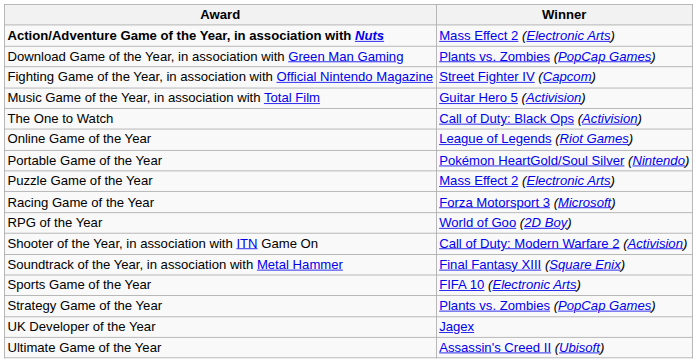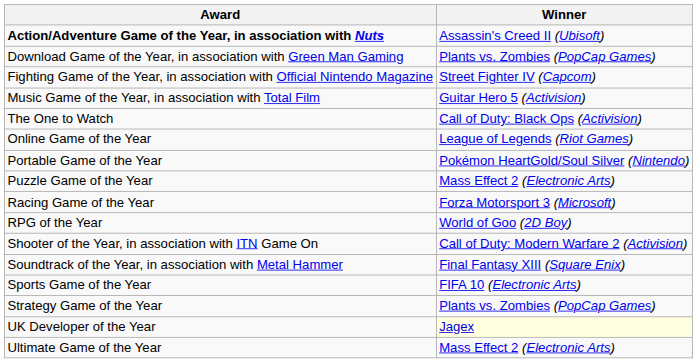(527, 35) Mass Effect 2 (Electronic Arts) -> (522, 35) Assassin's Creed II (Ubisoft)
(457, 327) no background -> (457, 327) lightyellow background
(522, 347) Assassin's Creed II (Ubisoft) -> (527, 347) Mass Effect 2 (Electronic Arts)
